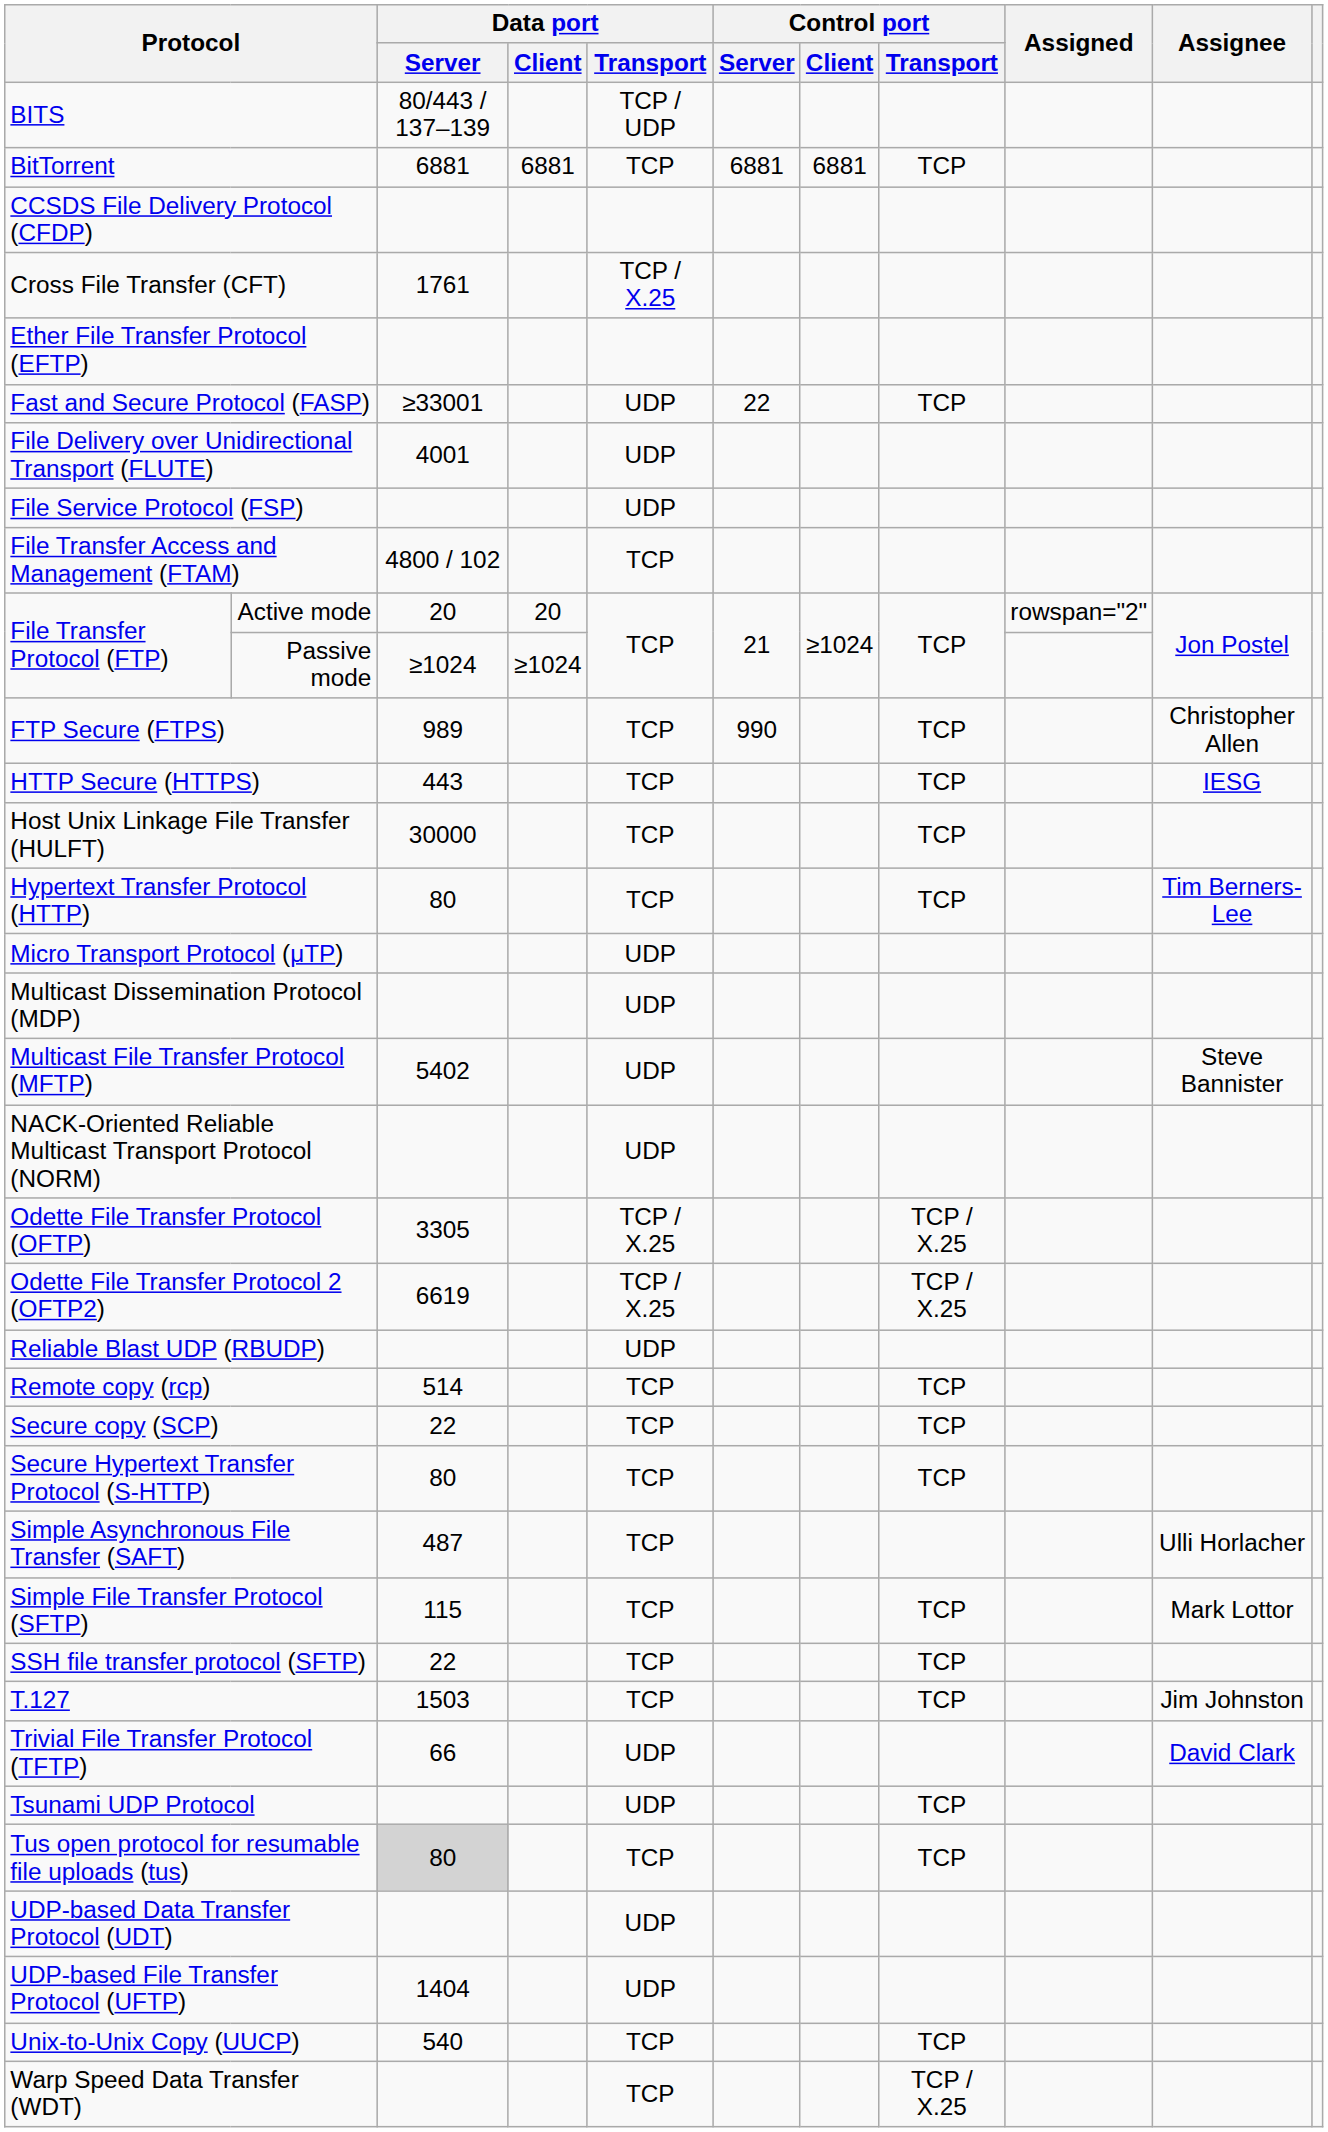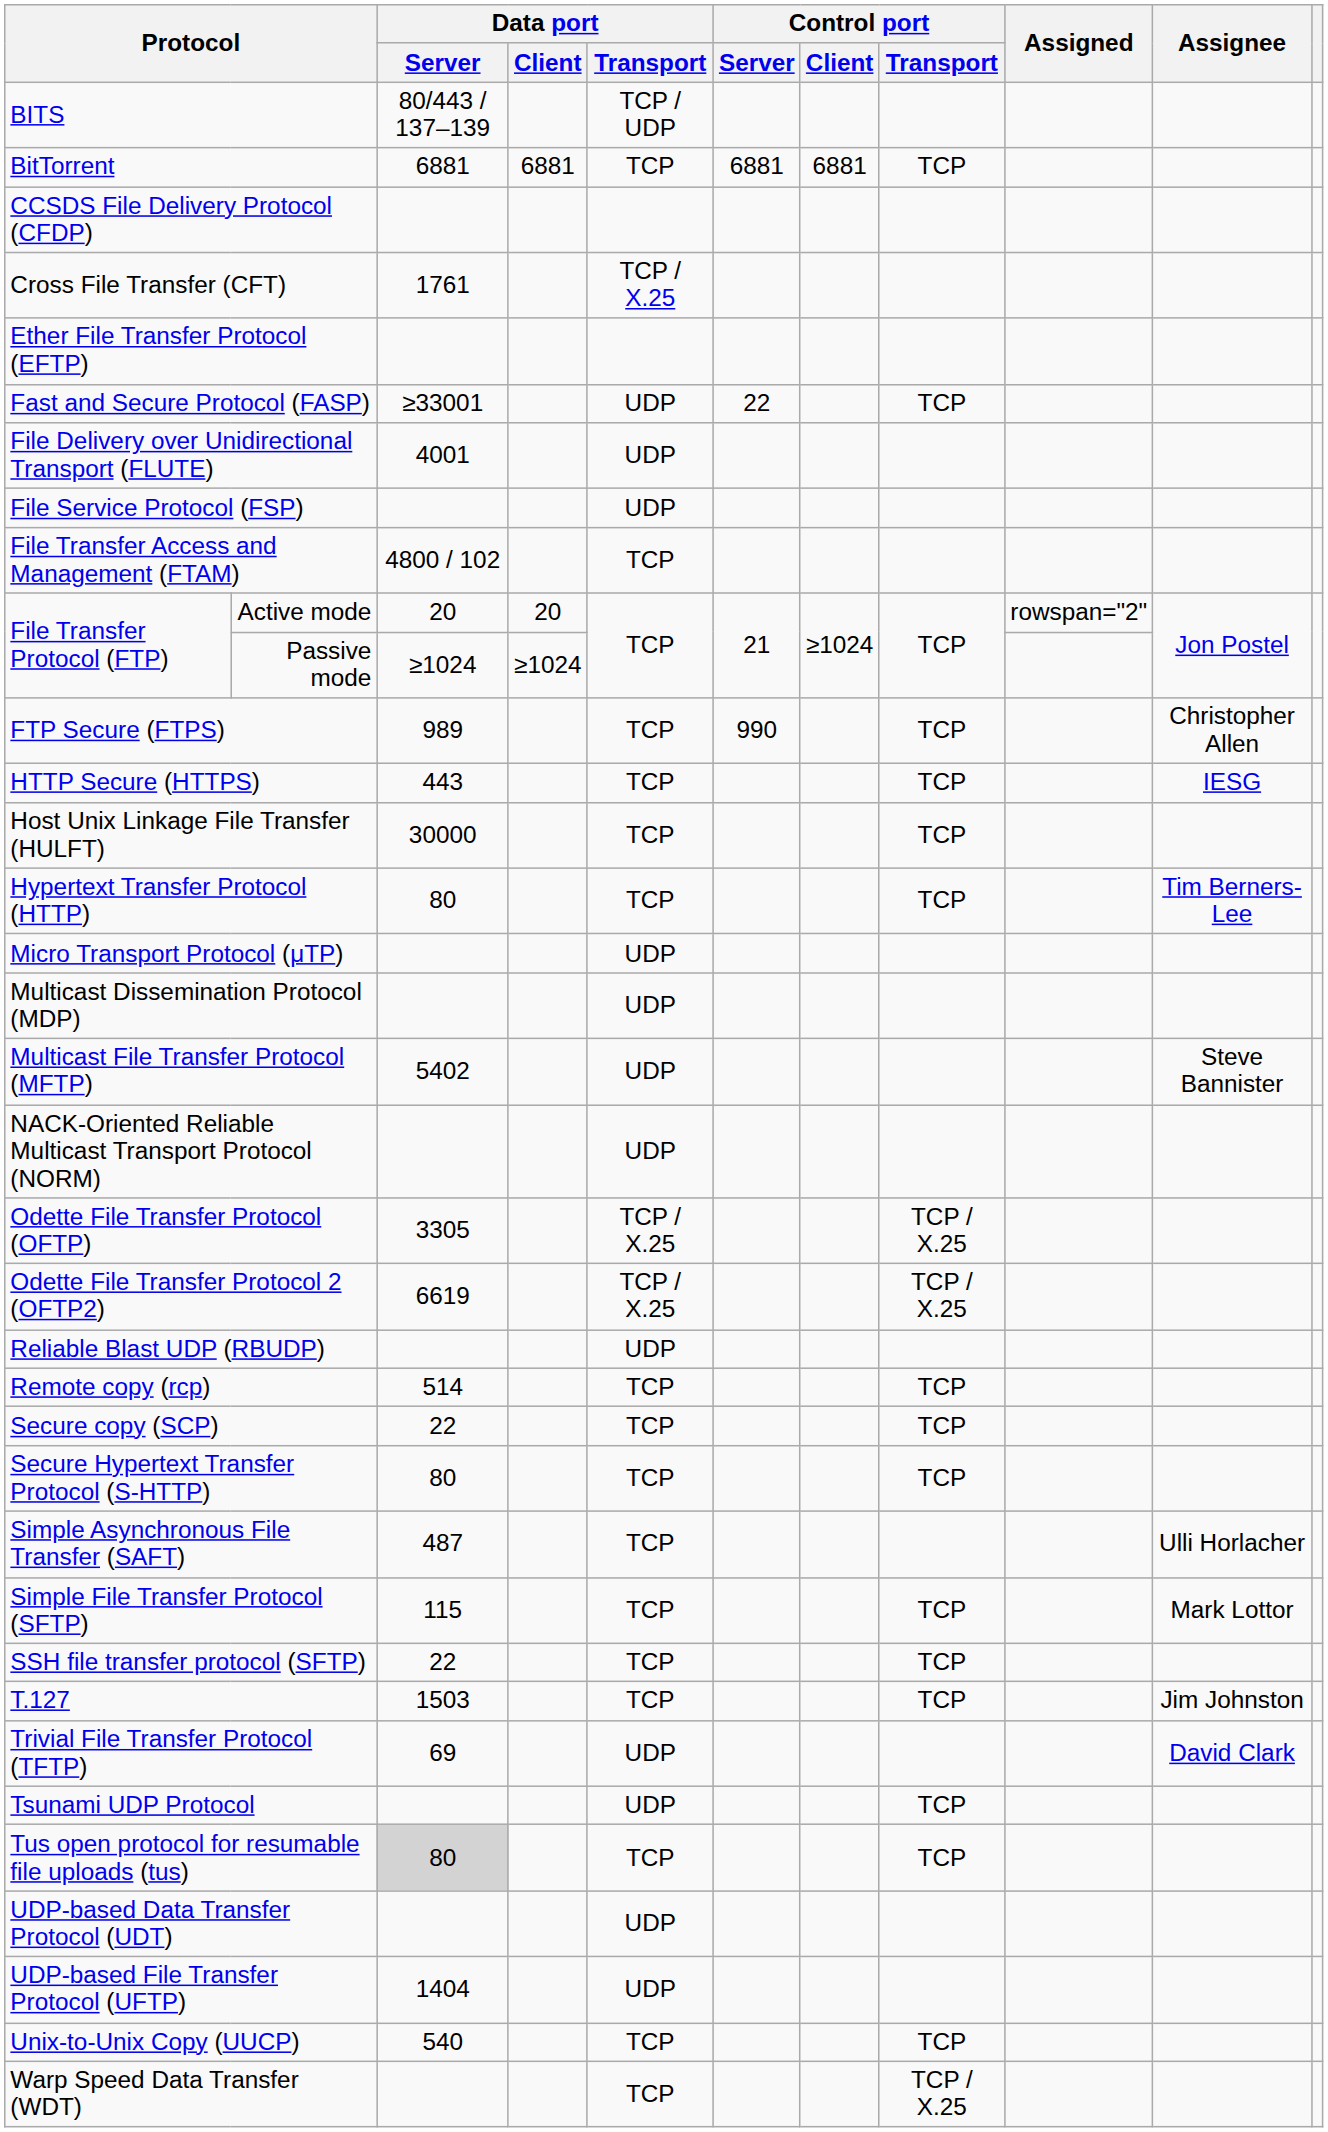(443, 1752) 66 -> (443, 1752) 69
